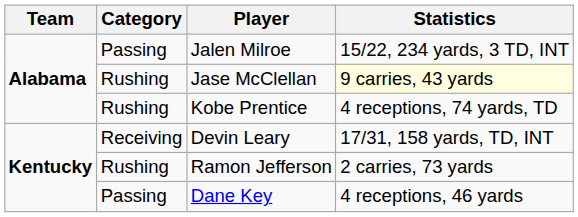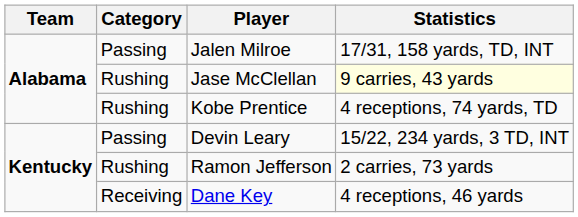(455, 49) 15/22, 234 yards, 3 TD, INT -> (447, 49) 17/31, 158 yards, TD, INT
(141, 137) Receiving -> (134, 137) Passing
(447, 137) 17/31, 158 yards, TD, INT -> (455, 137) 15/22, 234 yards, 3 TD, INT
(134, 196) Passing -> (141, 196) Receiving
